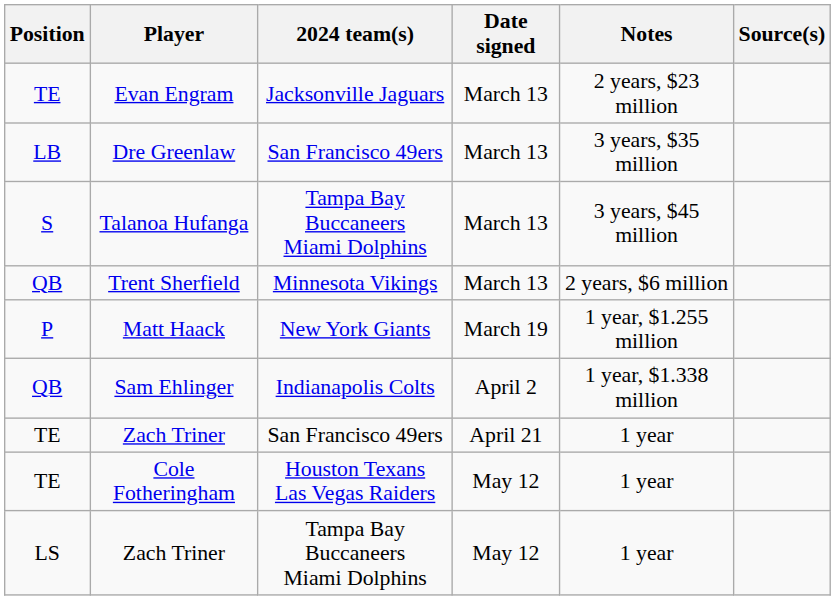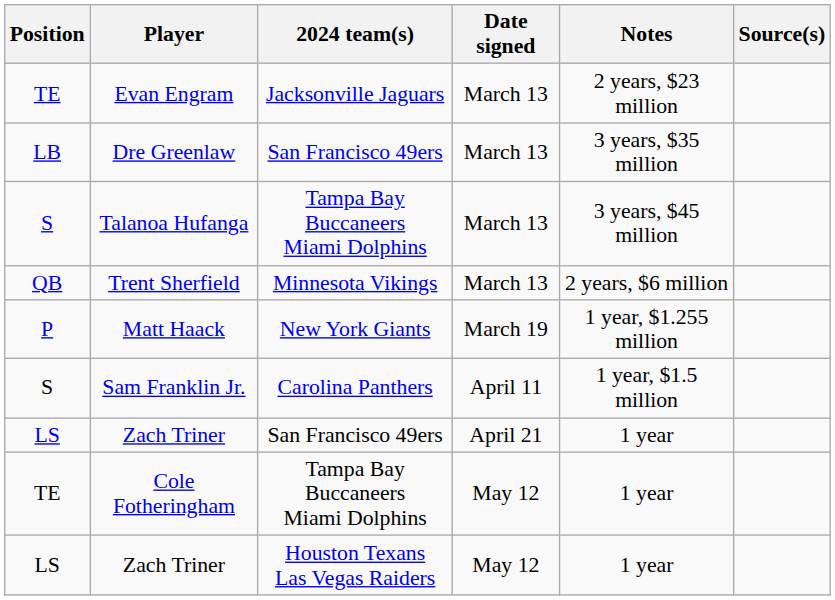- row: (174, 387)
+ row: (174, 387)
(47, 434) TE -> (47, 434) LS
(355, 481) Houston Texans Las Vegas Raiders -> (355, 493) Tampa Bay Buccaneers Miami Dolphins
(355, 552) Tampa Bay Buccaneers Miami Dolphins -> (355, 564) Houston Texans Las Vegas Raiders
